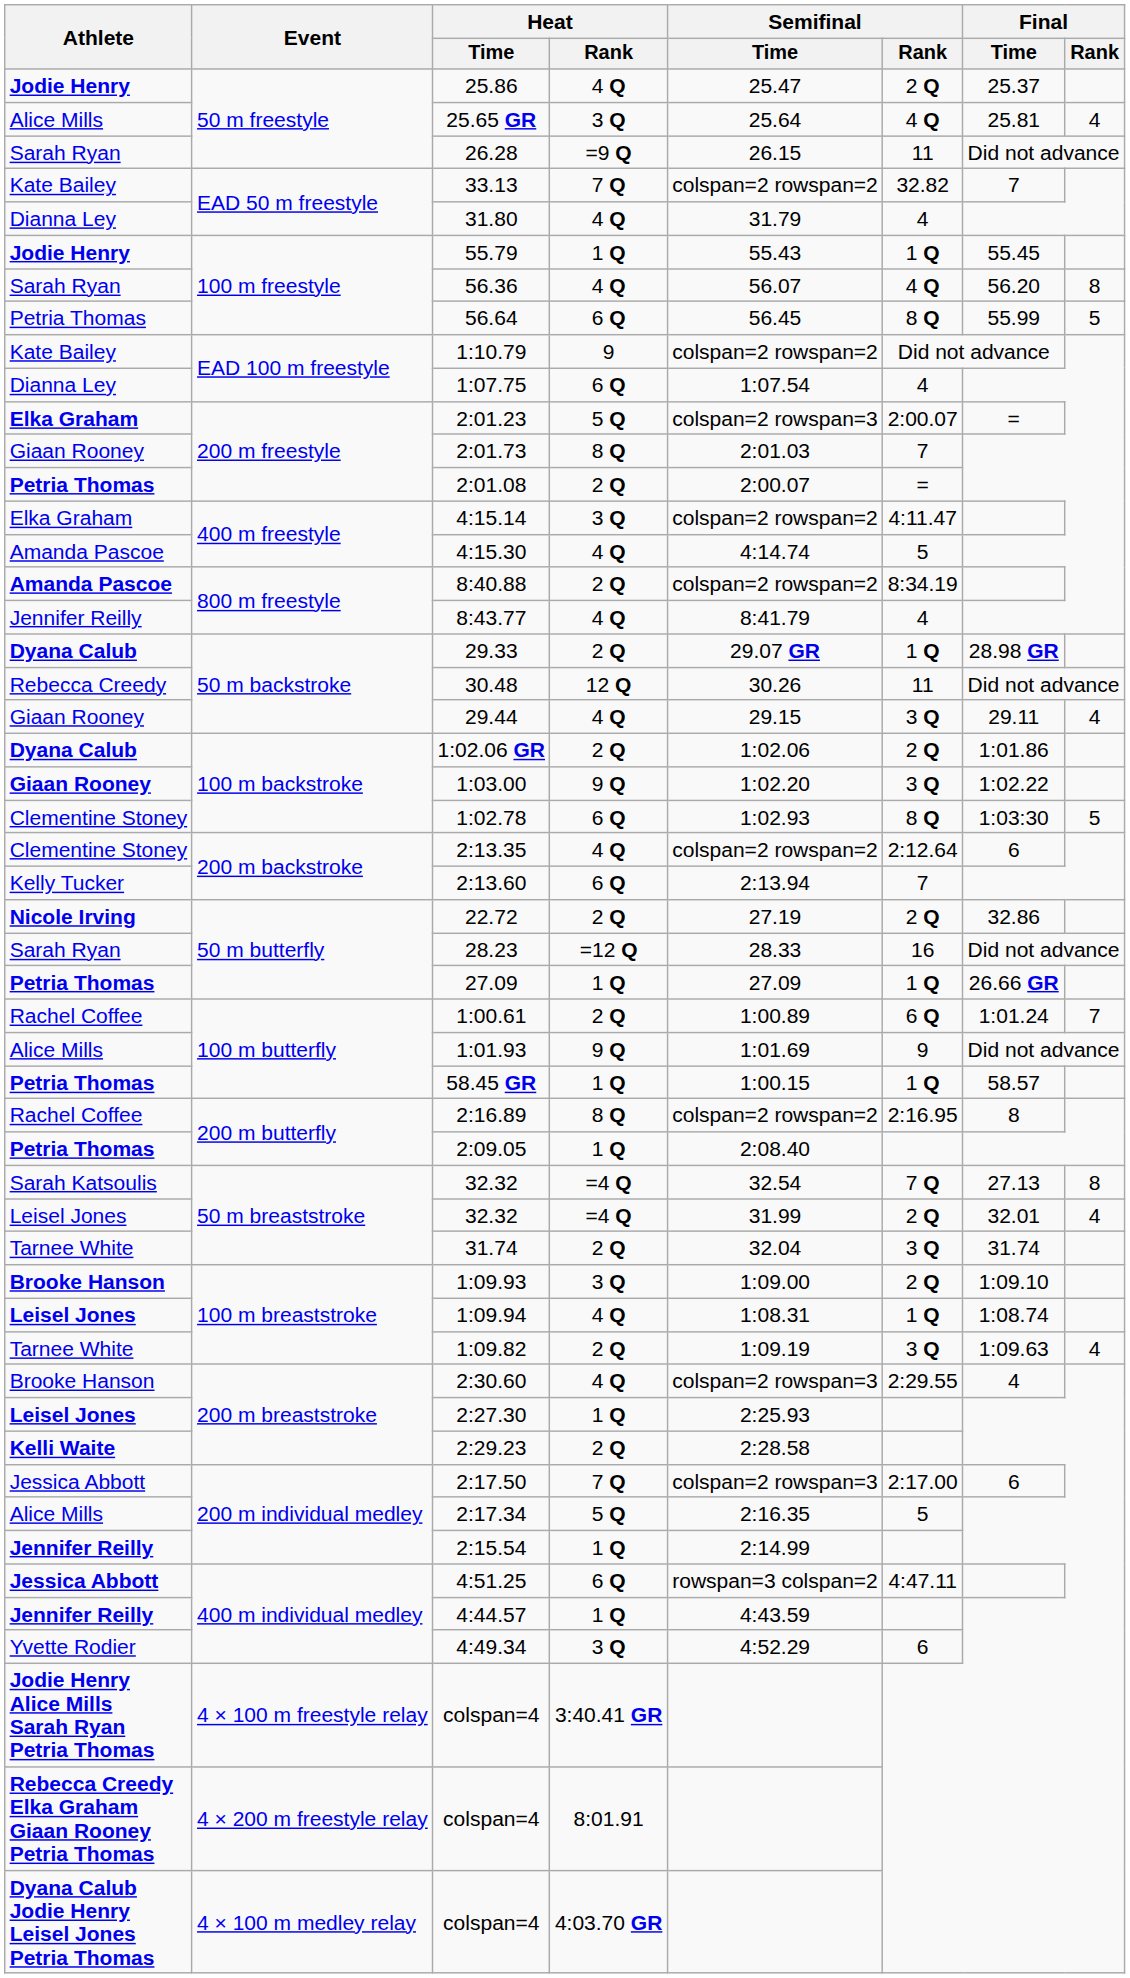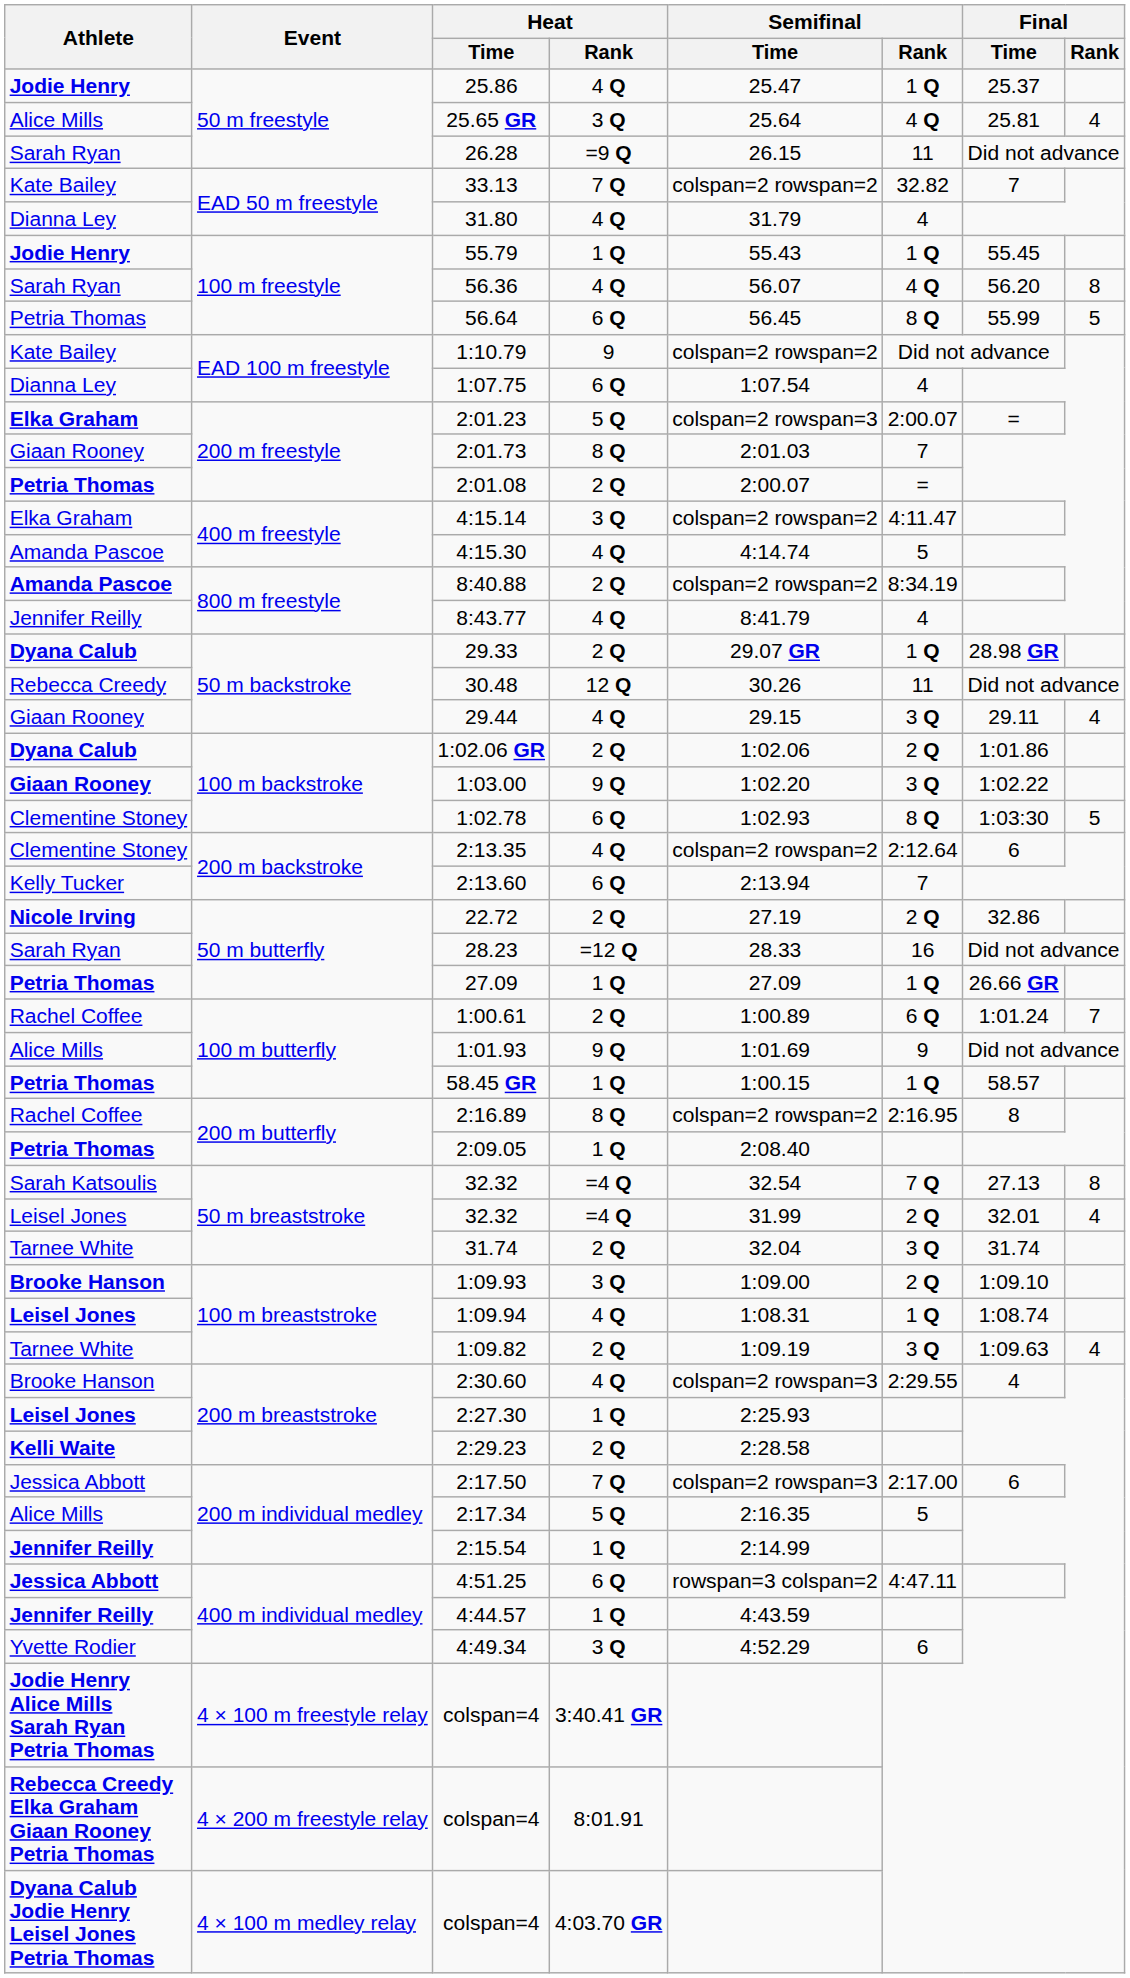(923, 86) 2 Q -> (923, 86) 1 Q
